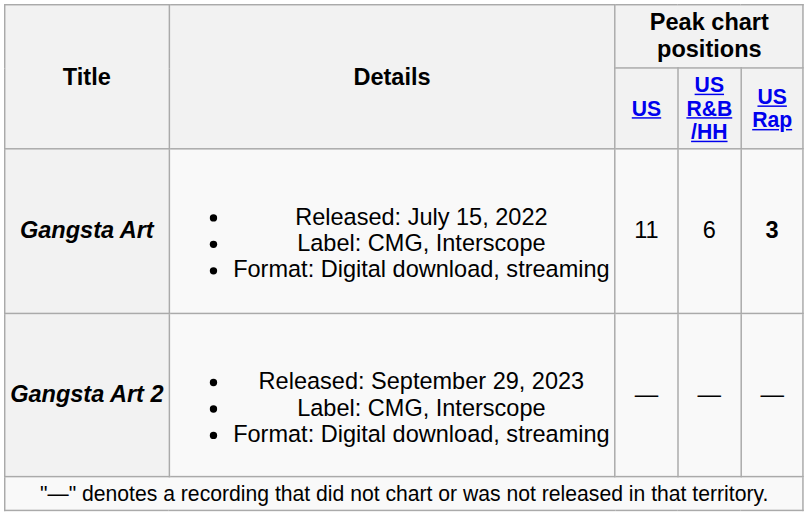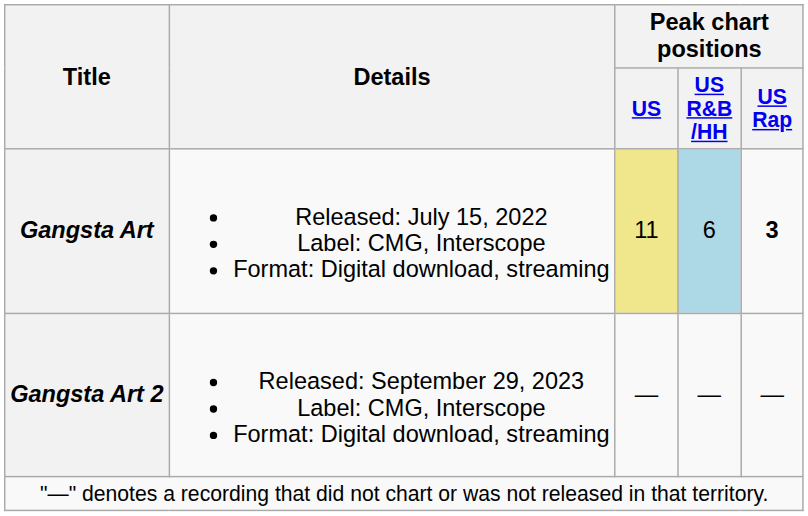(646, 230) no background -> (646, 230) khaki background
(709, 230) no background -> (709, 230) lightblue background
